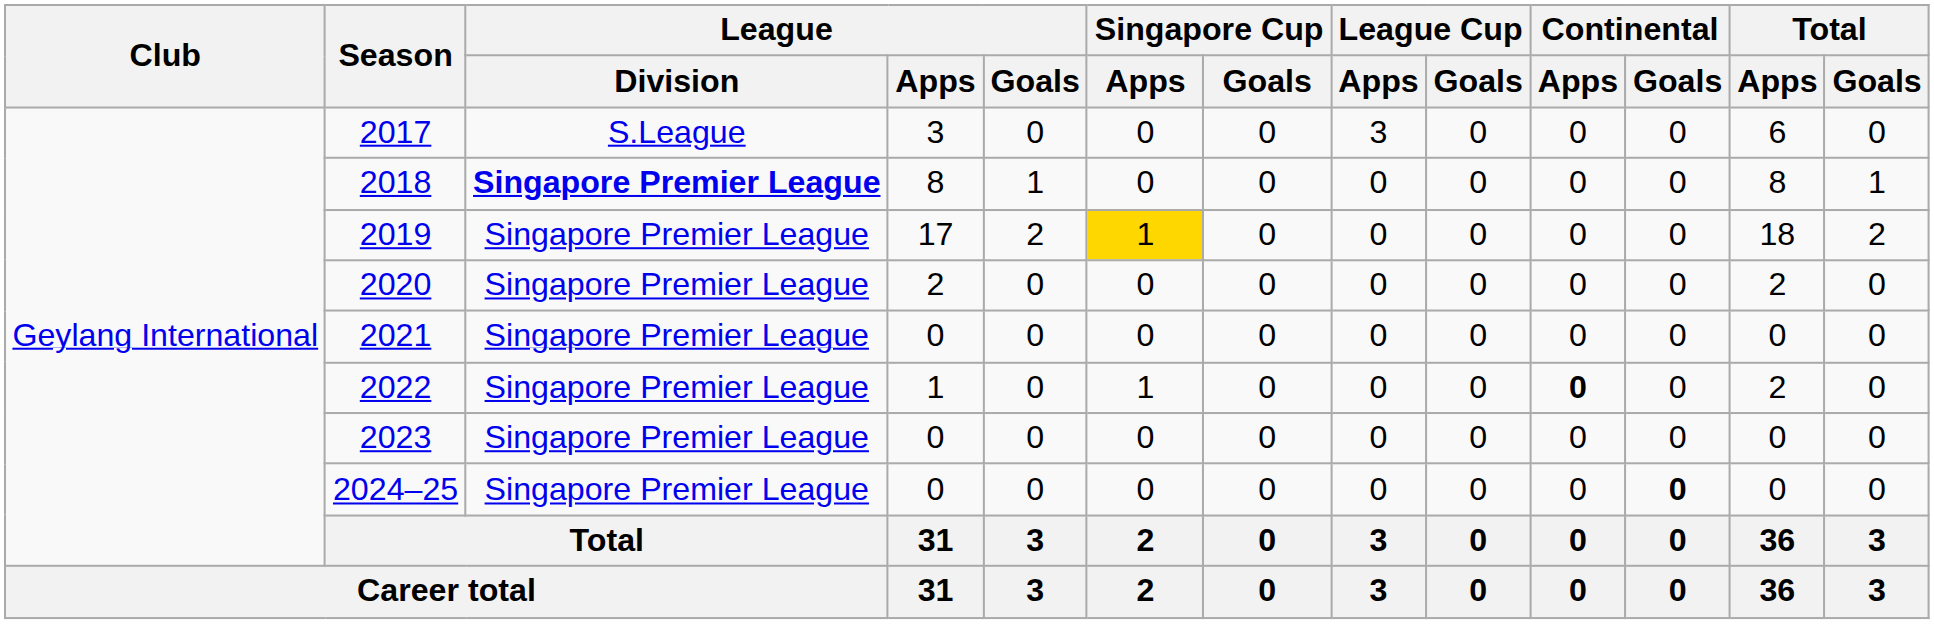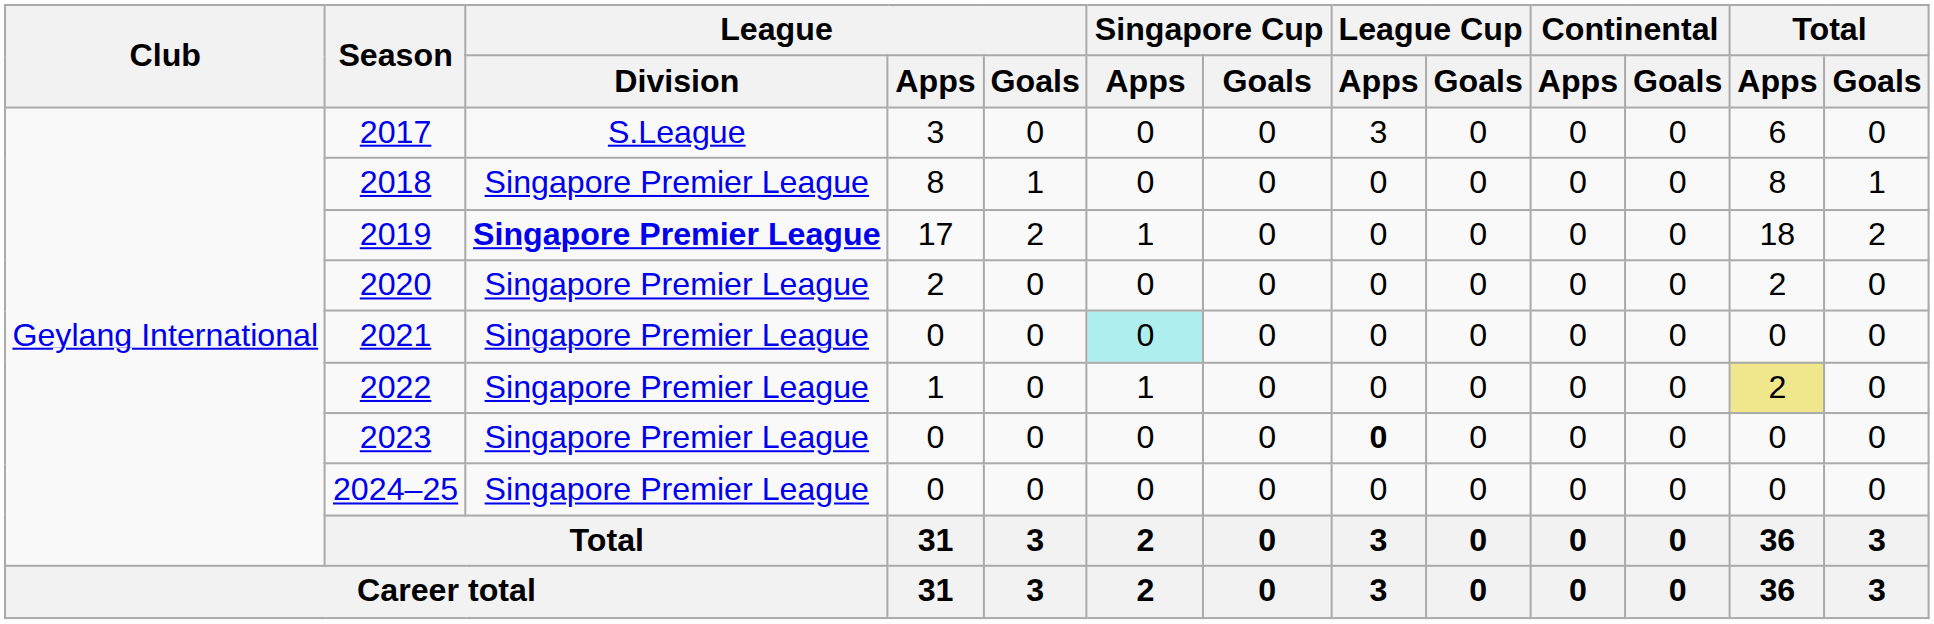(677, 183) bold -> (677, 183) normal
(677, 234) normal -> (677, 234) bold
(1145, 234) gold background -> (1145, 234) no background
(1145, 336) no background -> (1145, 336) paleturquoise background
(1578, 387) bold -> (1578, 387) normal
(1777, 387) no background -> (1777, 387) khaki background
(1378, 438) normal -> (1378, 438) bold
(1678, 489) bold -> (1678, 489) normal
